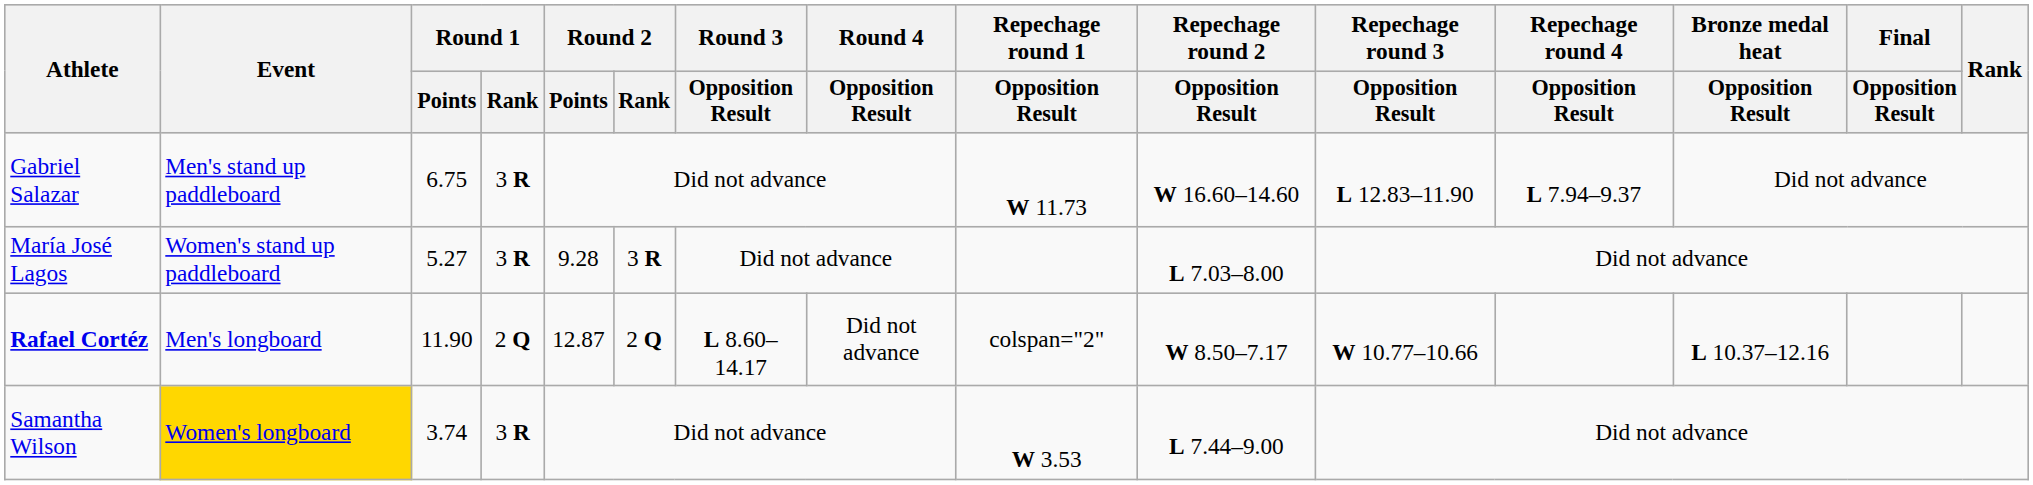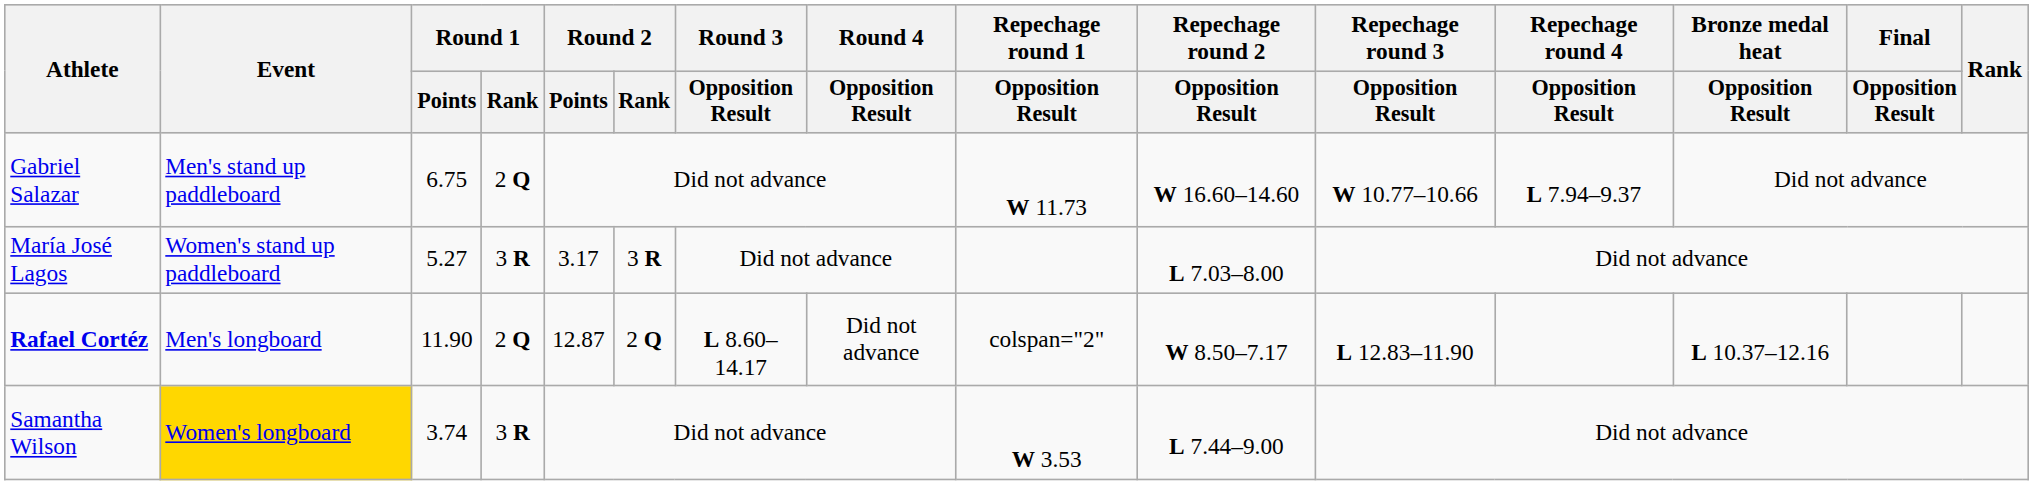(513, 180) 3 R -> (513, 180) 2 Q
(1405, 193) L 12.83–11.90 -> (1405, 193) W 10.77–10.66
(578, 259) 9.28 -> (578, 259) 3.17
(1405, 353) W 10.77–10.66 -> (1405, 353) L 12.83–11.90
